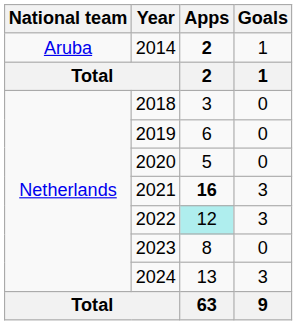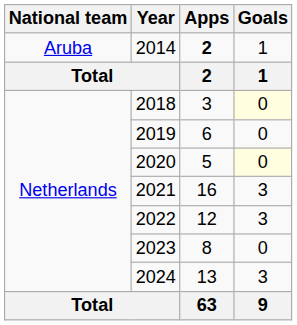(263, 104) no background -> (263, 104) lightyellow background
(263, 162) no background -> (263, 162) lightyellow background
(207, 190) bold -> (207, 190) normal
(207, 219) paleturquoise background -> (207, 219) no background
